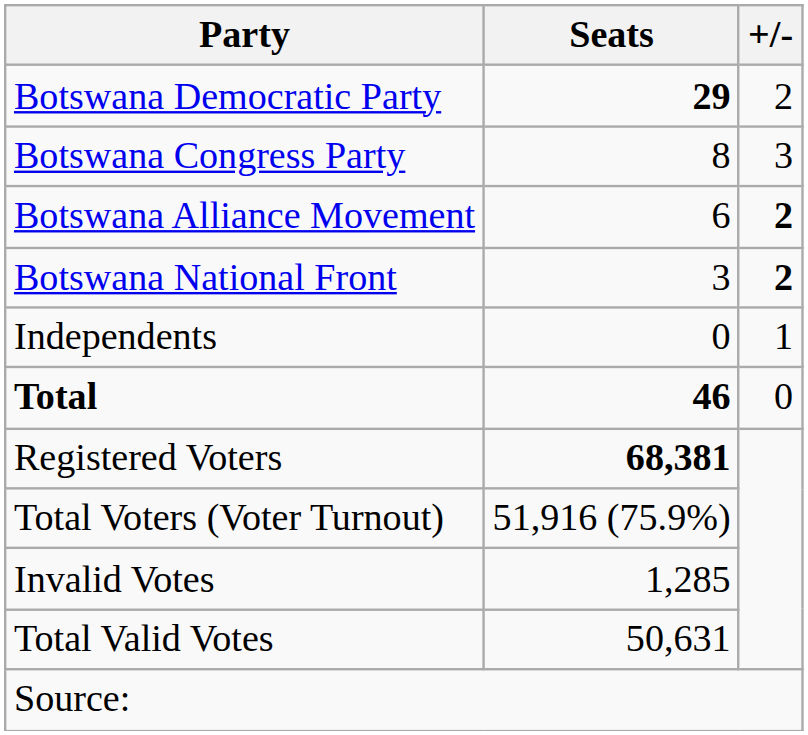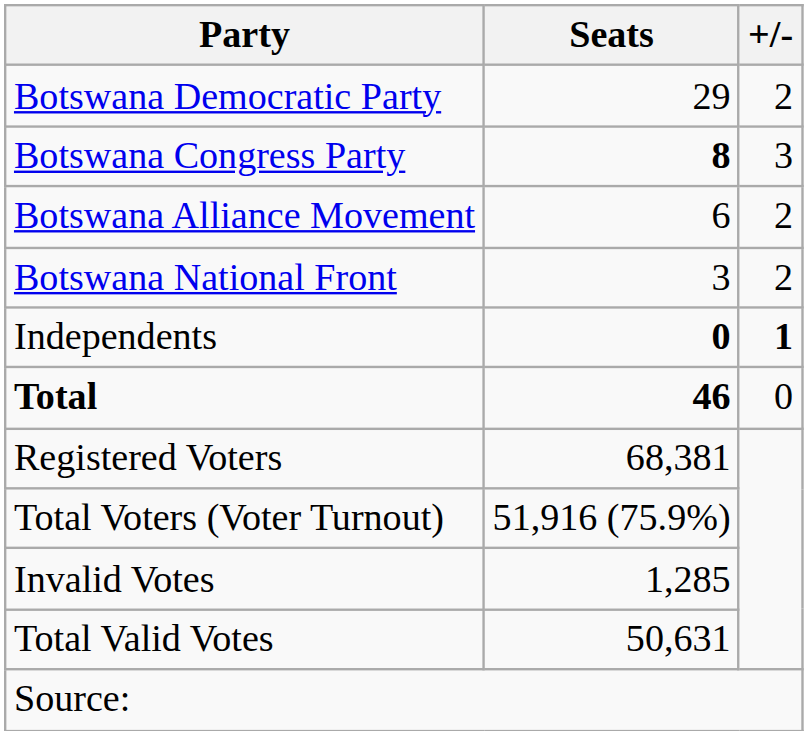(712, 95) bold -> (712, 95) normal
(721, 155) normal -> (721, 155) bold
(784, 215) bold -> (784, 215) normal
(784, 276) bold -> (784, 276) normal
(721, 336) normal -> (721, 336) bold
(784, 336) normal -> (784, 336) bold
(678, 457) bold -> (678, 457) normal
